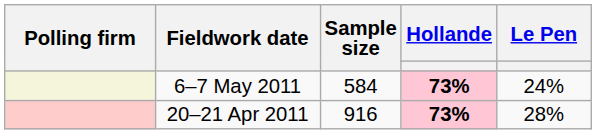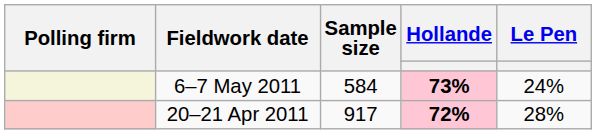(361, 115) 916 -> (361, 115) 917
(449, 115) 73% -> (449, 115) 72%
